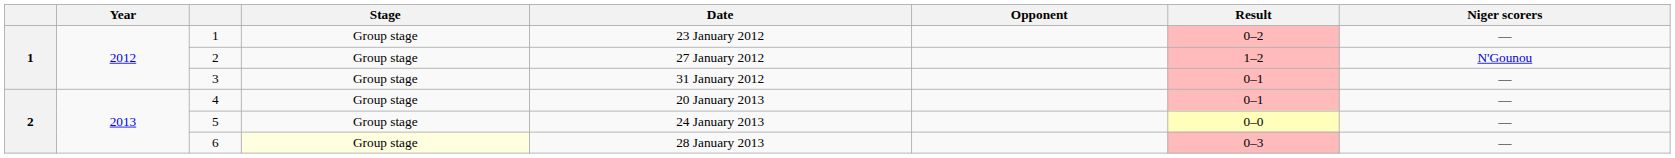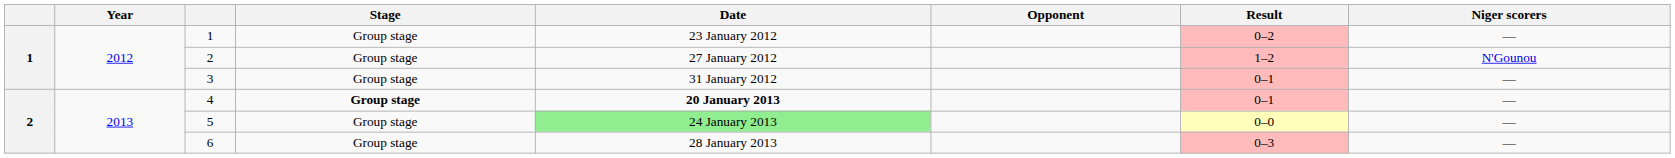(385, 100) normal -> (385, 100) bold
(720, 100) normal -> (733, 100) bold
(720, 121) no background -> (733, 121) lightgreen background
(385, 142) lightyellow background -> (385, 142) no background
